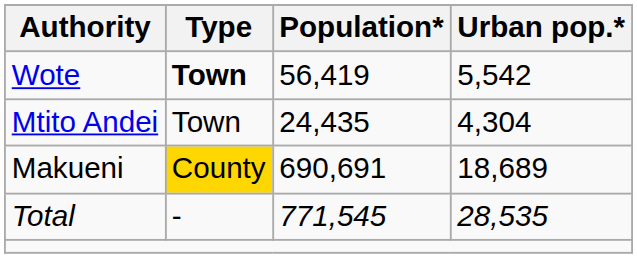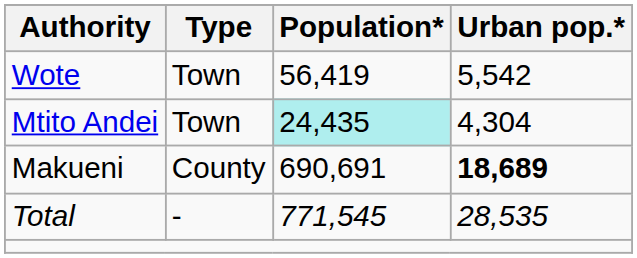(209, 74) bold -> (206, 74) normal
(325, 121) no background -> (325, 121) paleturquoise background
(219, 168) gold background -> (219, 168) no background
(503, 168) normal -> (503, 168) bold
